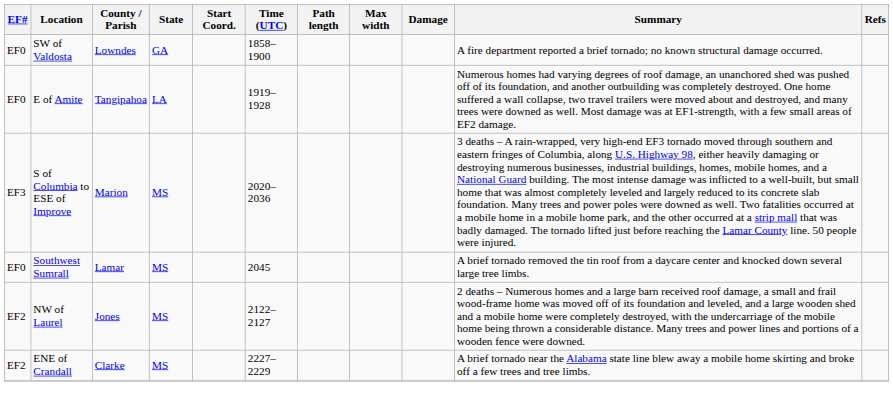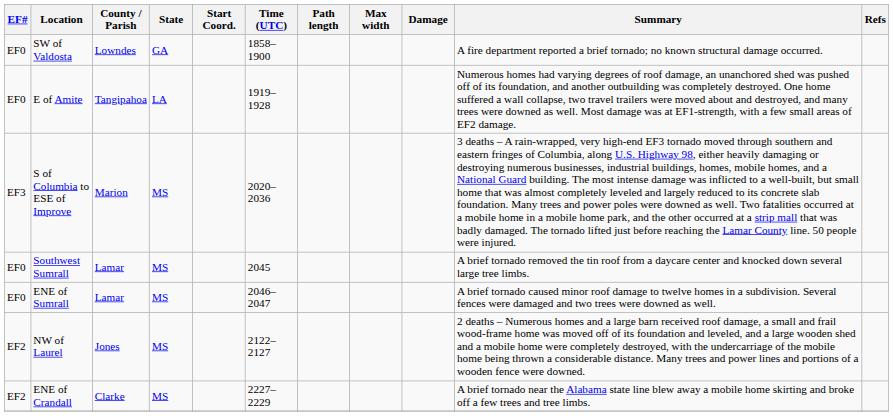+ row: (51, 297)
